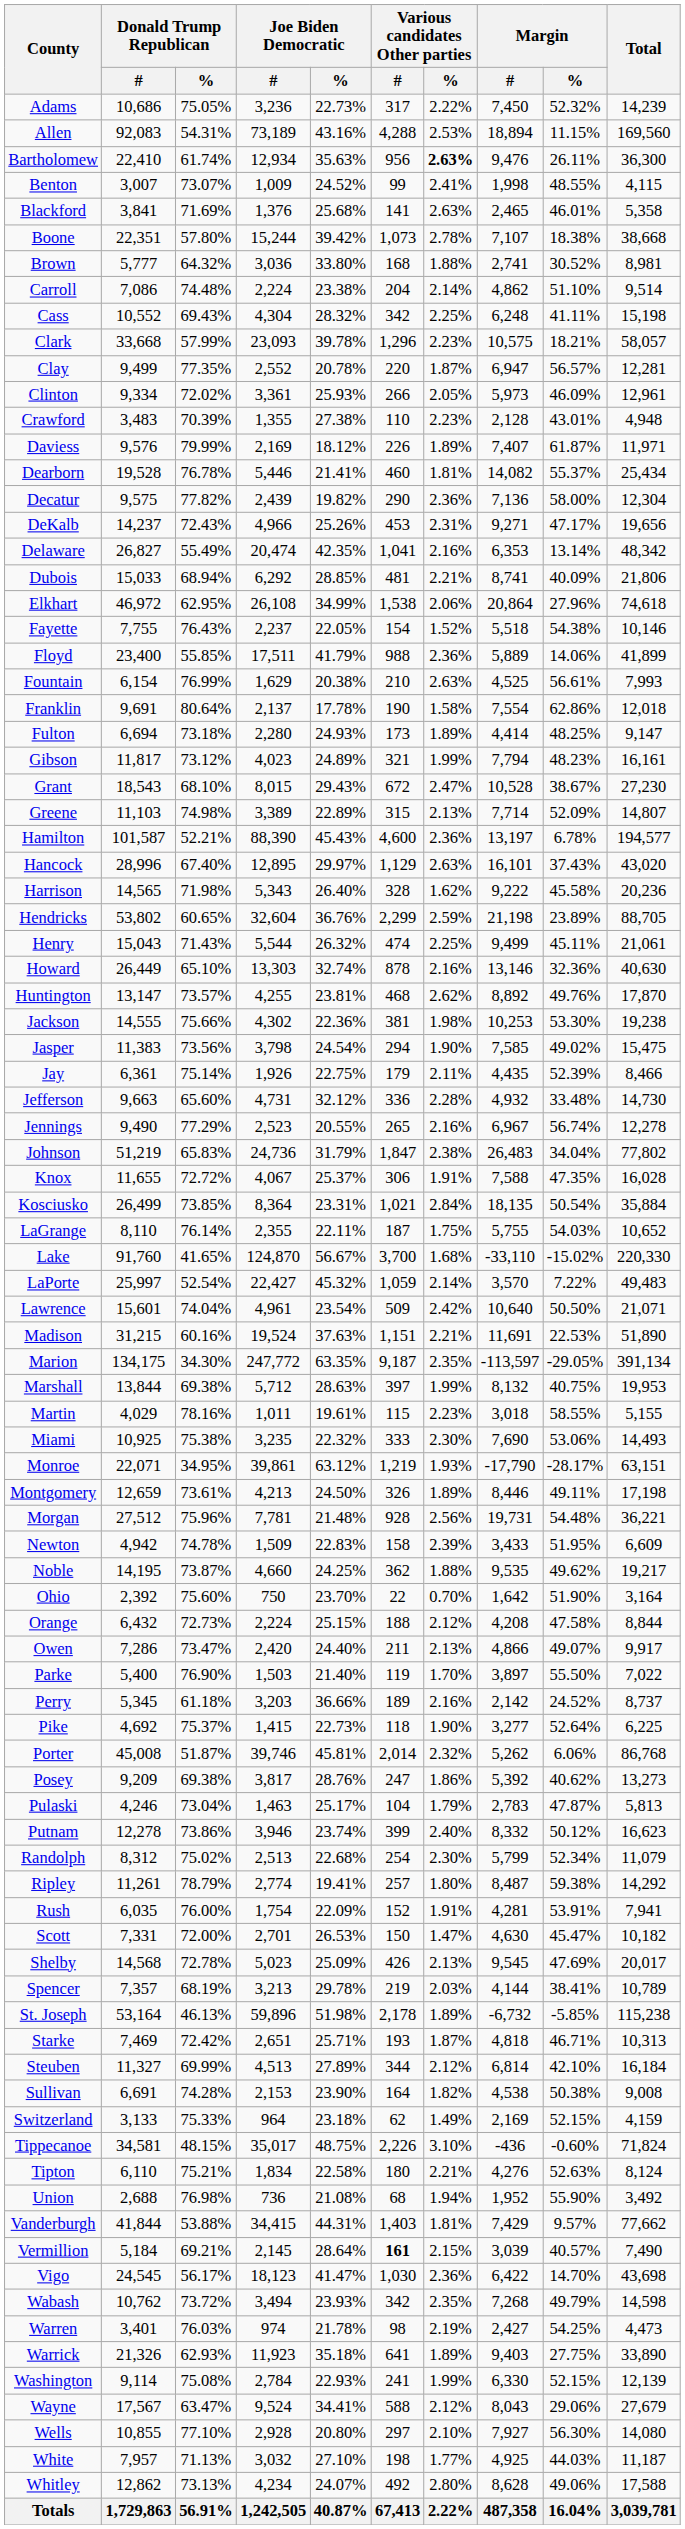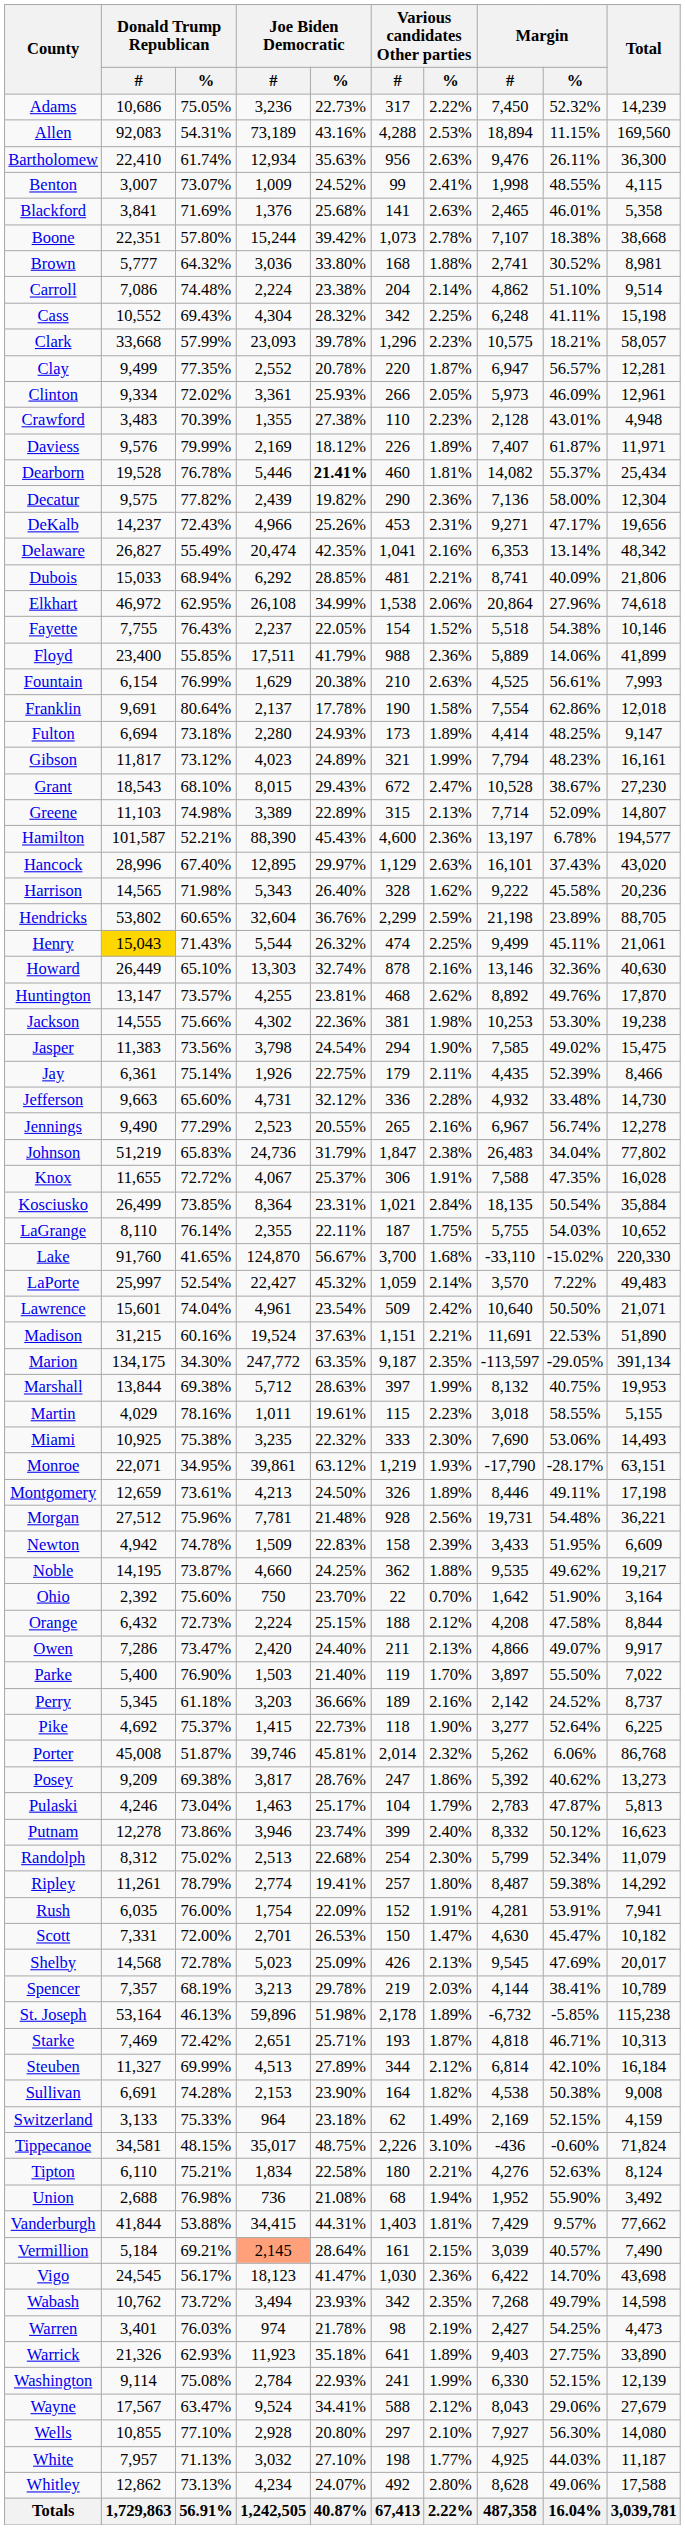(451, 159) bold -> (451, 159) normal
(341, 472) normal -> (341, 472) bold
(139, 943) no background -> (139, 943) gold background
(273, 2250) no background -> (273, 2250) lightsalmon background
(398, 2250) bold -> (398, 2250) normal
